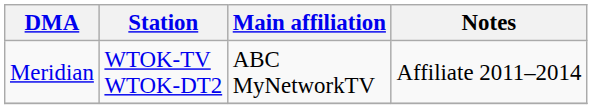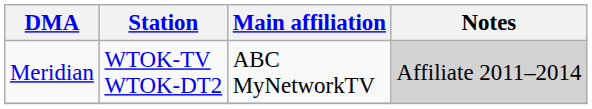(489, 71) no background -> (489, 71) lightgrey background
